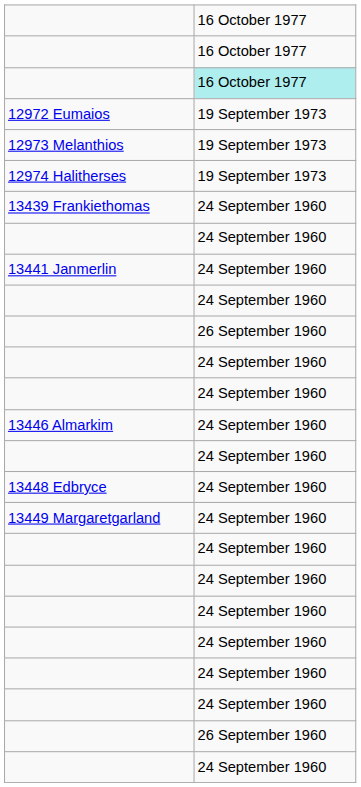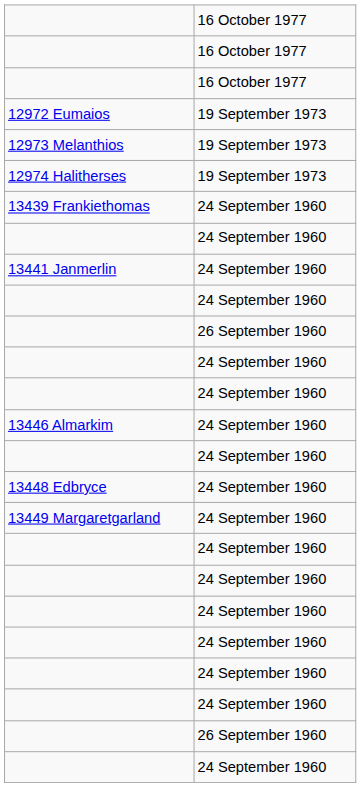(252, 82) paleturquoise background -> (252, 82) no background
